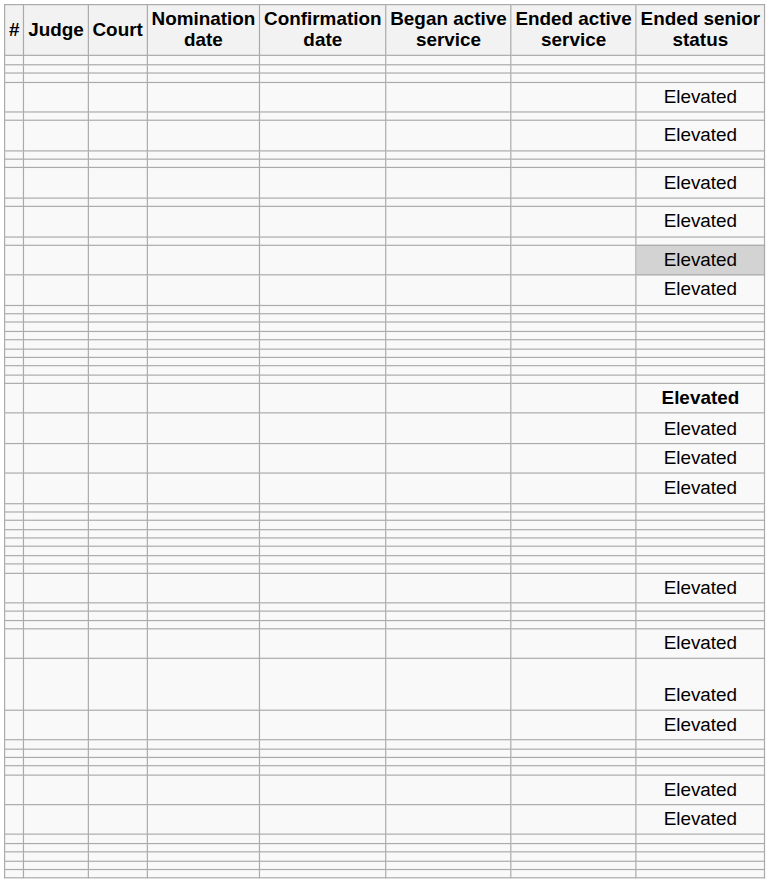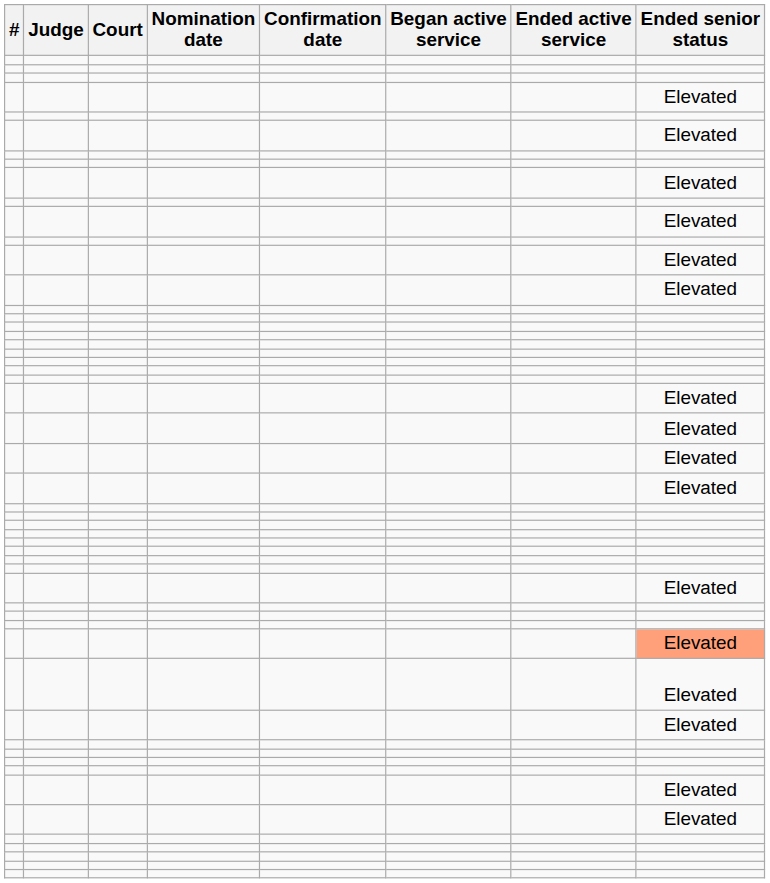(700, 260) lightgrey background -> (700, 260) no background
(700, 398) bold -> (700, 398) normal
(700, 643) no background -> (700, 643) lightsalmon background
